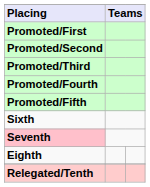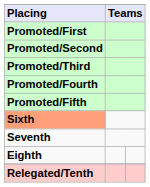(21, 119) no background -> (21, 119) lightsalmon background
(29, 137) pink background -> (29, 137) no background
